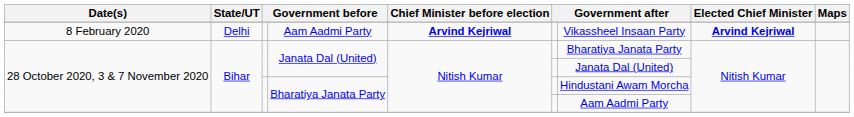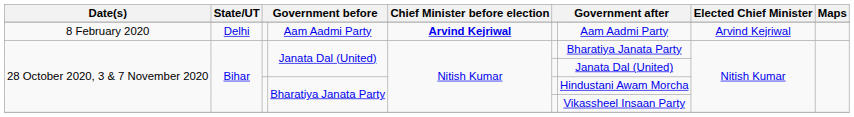(624, 31) Vikassheel Insaan Party -> (624, 31) Aam Aadmi Party
(753, 31) bold -> (753, 31) normal
(624, 103) Aam Aadmi Party -> (624, 103) Vikassheel Insaan Party
